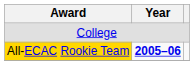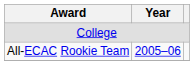(68, 51) gold background -> (68, 51) no background
(158, 51) bold -> (158, 51) normal
